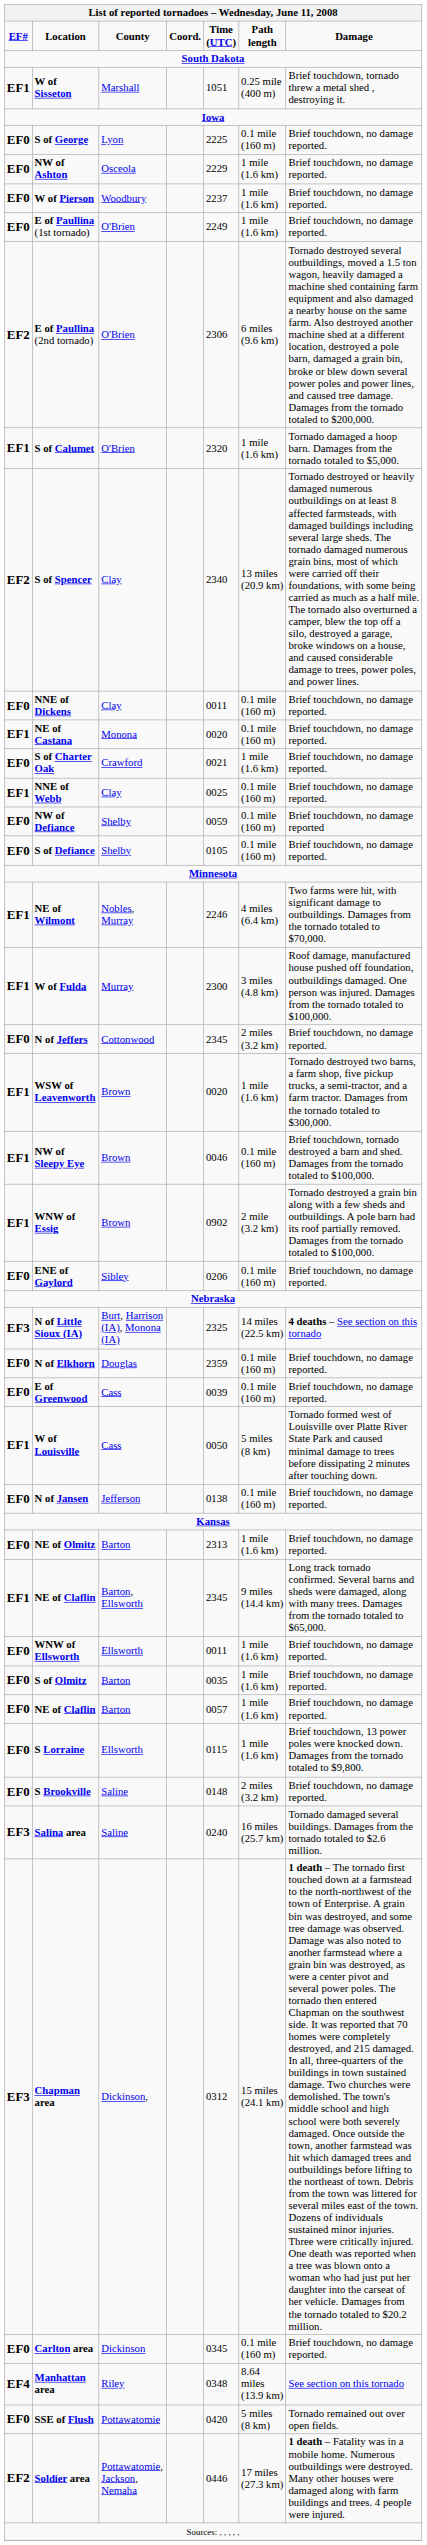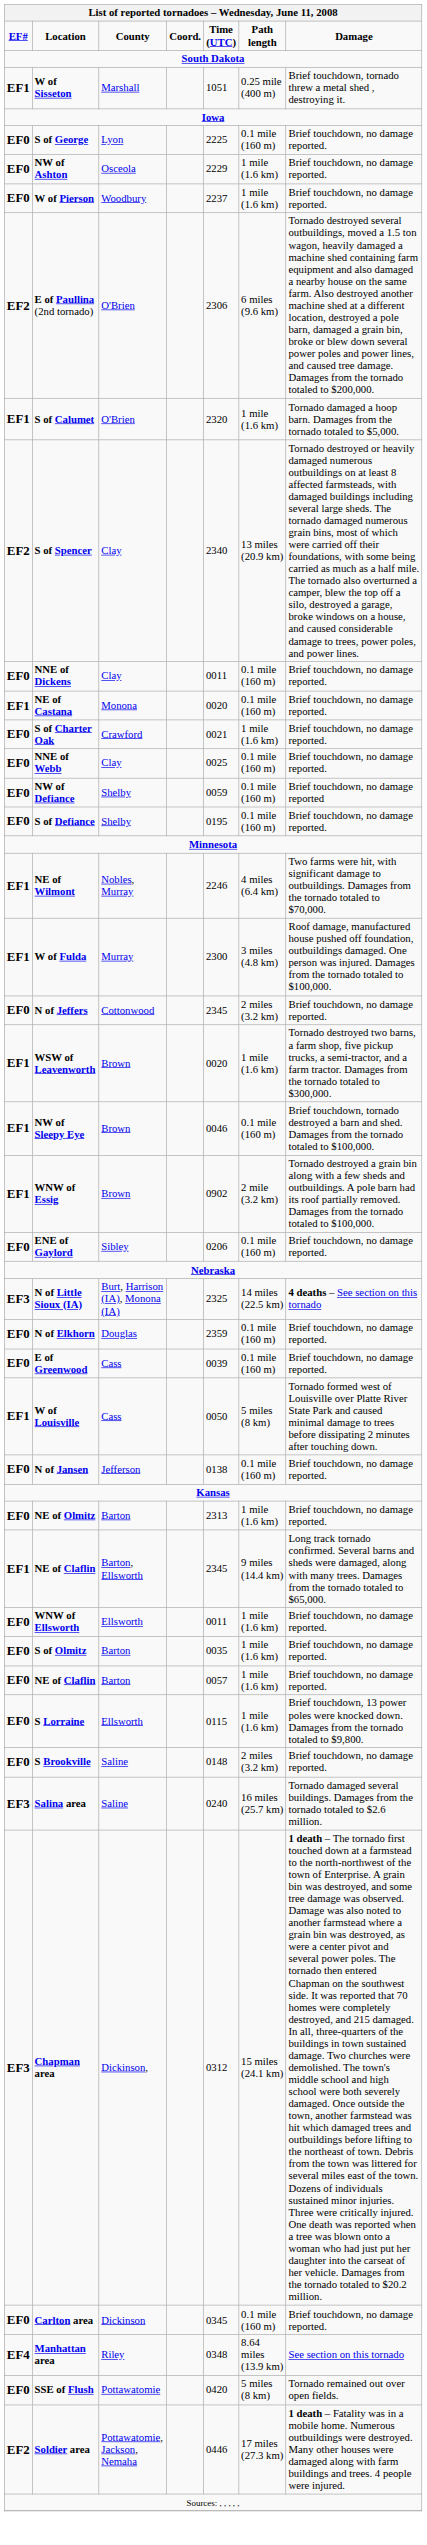- row: (64, 227)
(18, 792) EF1 -> (18, 763) EF0
(217, 850) 0105 -> (217, 821) 0195
